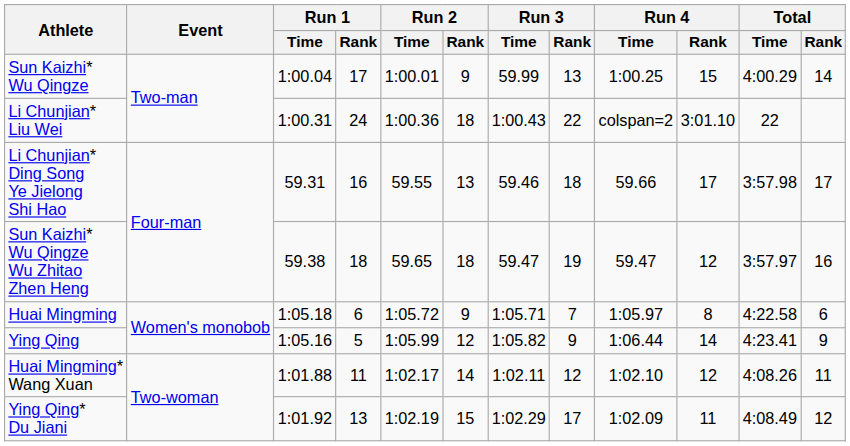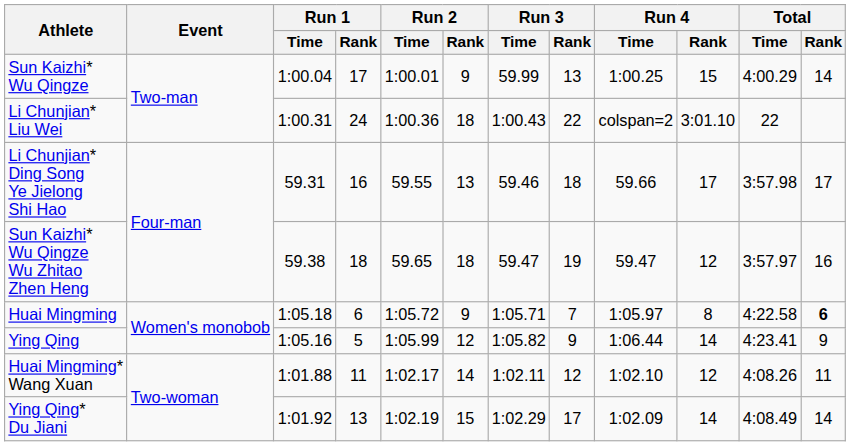(823, 315) normal -> (823, 315) bold
(708, 419) 11 -> (708, 419) 14
(823, 419) 12 -> (823, 419) 14
